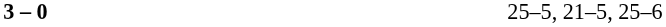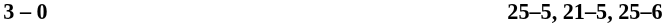(585, 11) normal -> (585, 11) bold
